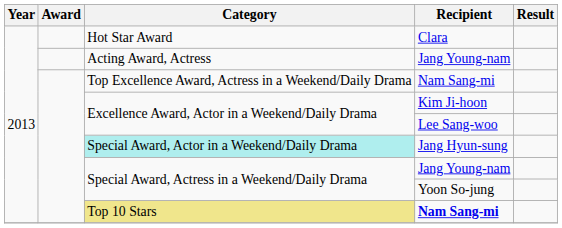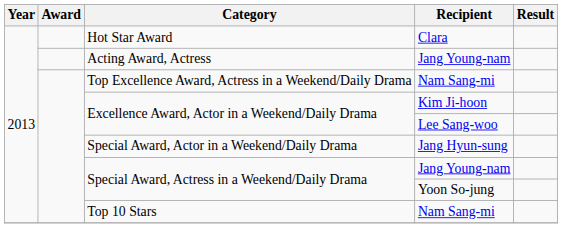(222, 146) paleturquoise background -> (222, 146) no background
(122, 211) khaki background -> (122, 211) no background
(458, 211) bold -> (456, 211) normal
